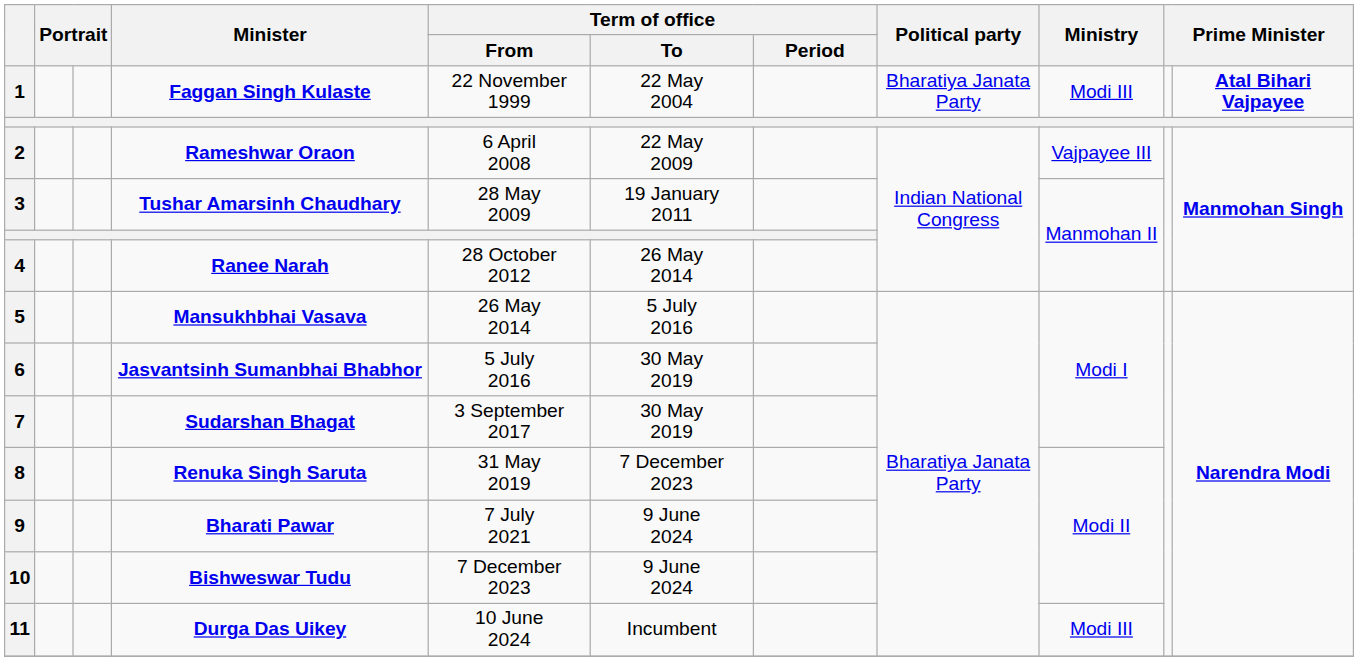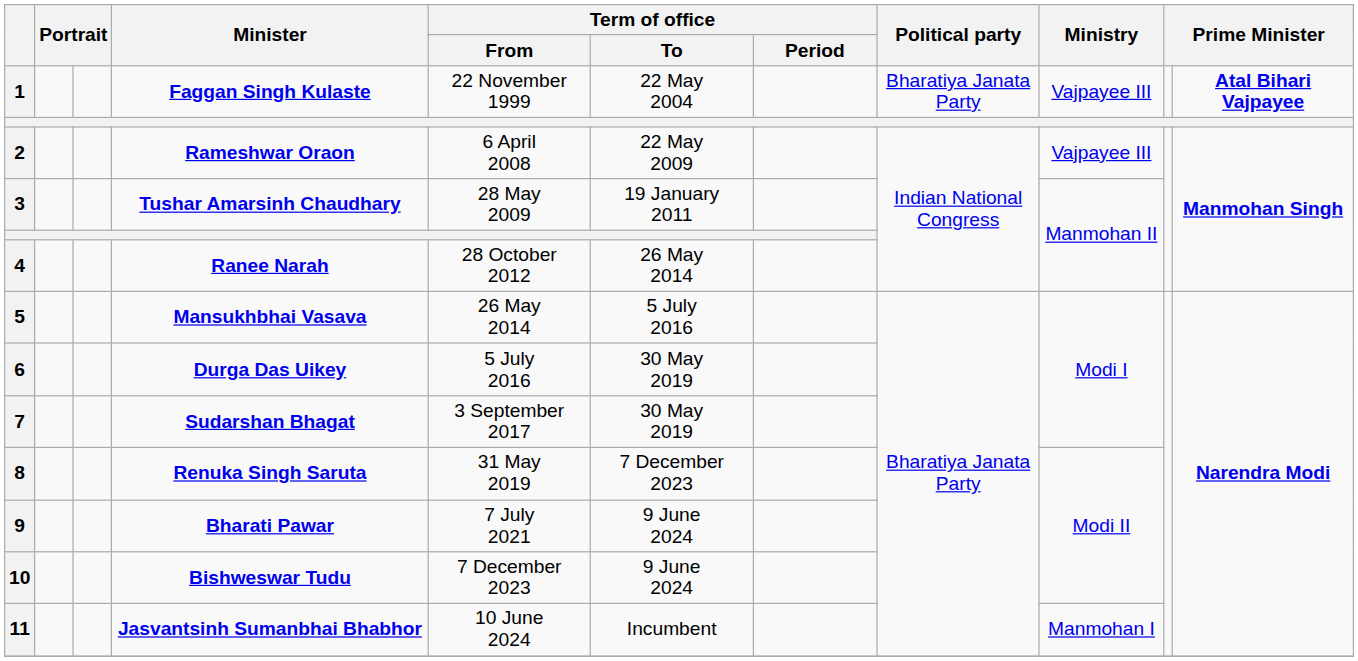(1101, 91) Modi III -> (1101, 91) Vajpayee III
(270, 369) Jasvantsinh Sumanbhai Bhabhor -> (270, 369) Durga Das Uikey
(270, 629) Durga Das Uikey -> (270, 629) Jasvantsinh Sumanbhai Bhabhor
(1101, 629) Modi III -> (1101, 629) Manmohan I
